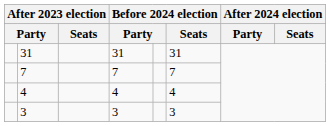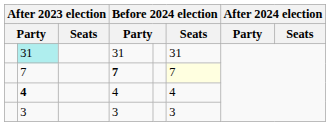(26, 53) no background -> (26, 53) paleturquoise background
(115, 72) normal -> (115, 72) bold
(172, 72) no background -> (172, 72) lightyellow background
(23, 92) normal -> (23, 92) bold
